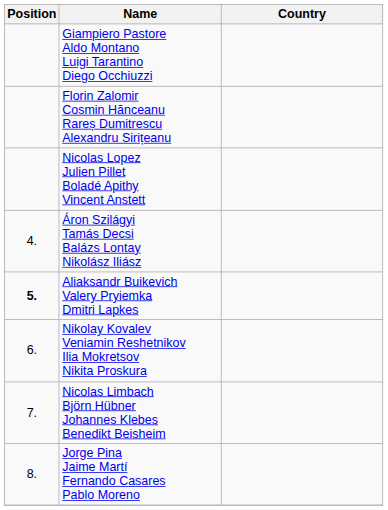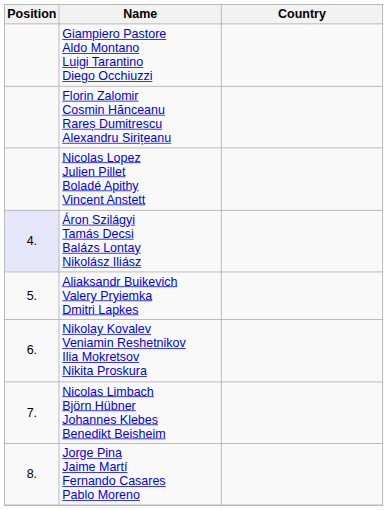(32, 240) no background -> (32, 240) lavender background
(32, 295) bold -> (32, 295) normal
